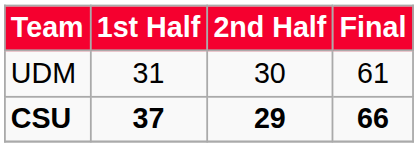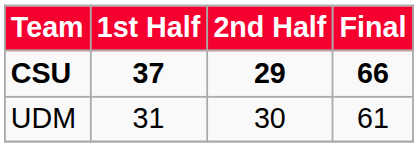rows swapped: (41, 118) <-> (43, 73)
